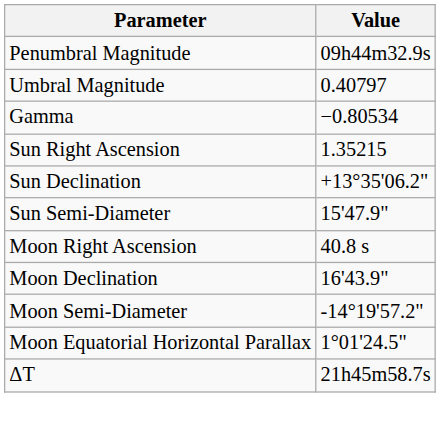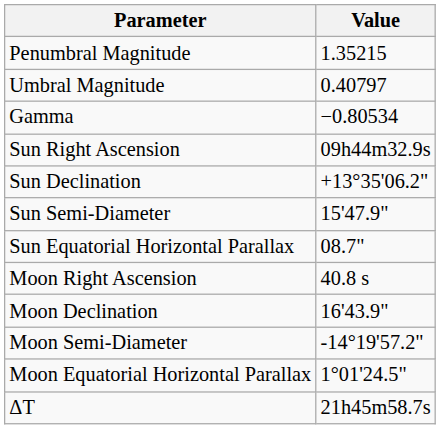(376, 52) 09h44m32.9s -> (354, 52) 1.35215
(354, 149) 1.35215 -> (376, 149) 09h44m32.9s
+ row: (152, 246)
